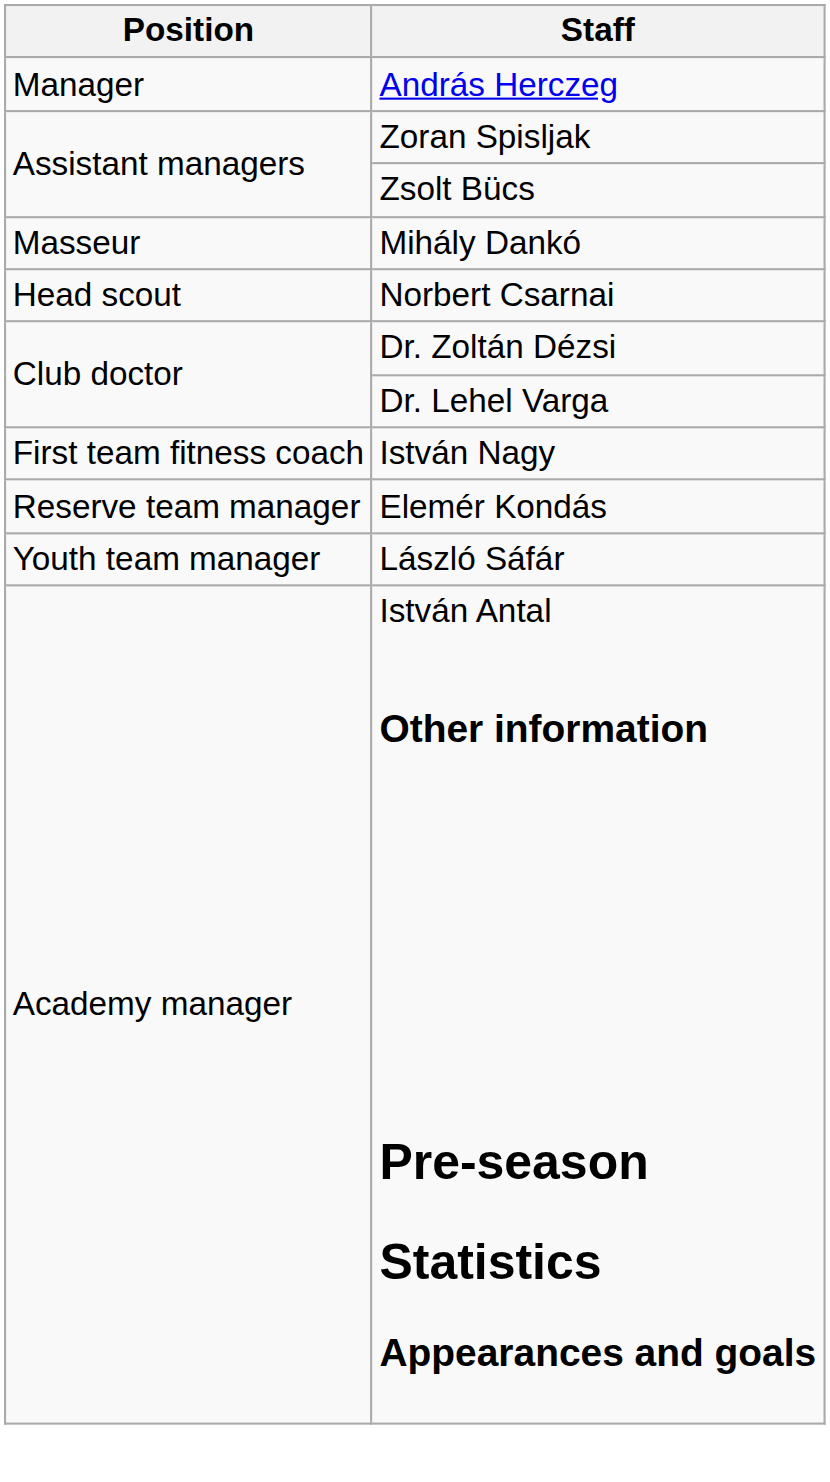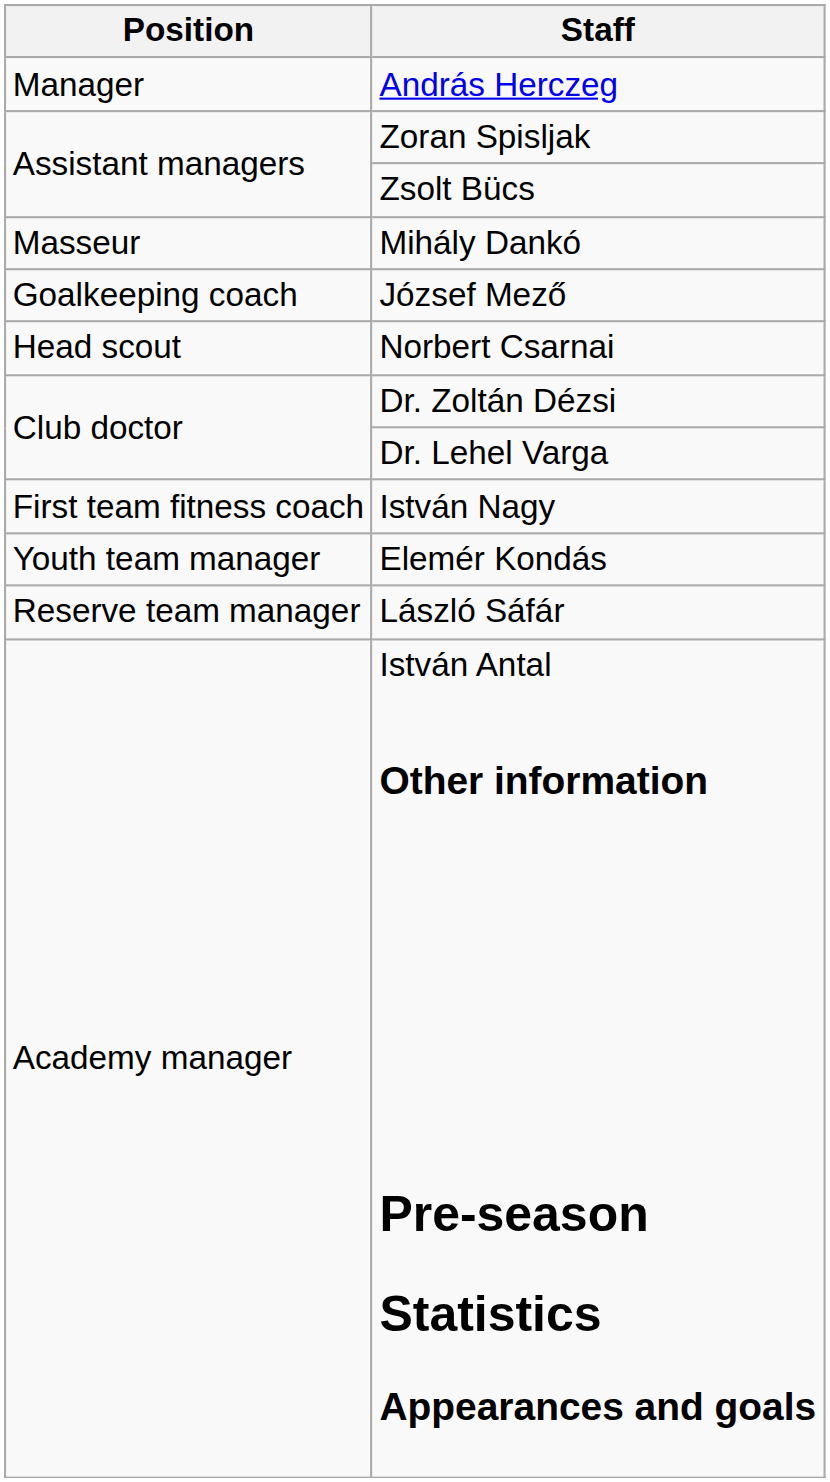+ row: (473, 294)
(187, 505) Reserve team manager -> (167, 558) Youth team manager
(167, 558) Youth team manager -> (187, 611) Reserve team manager
